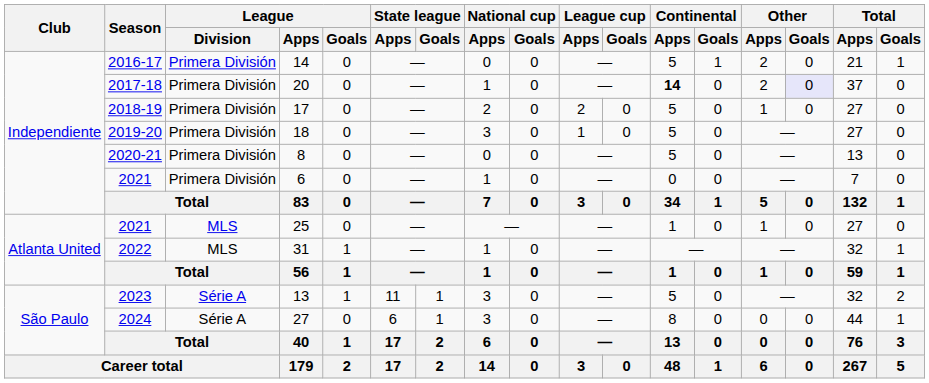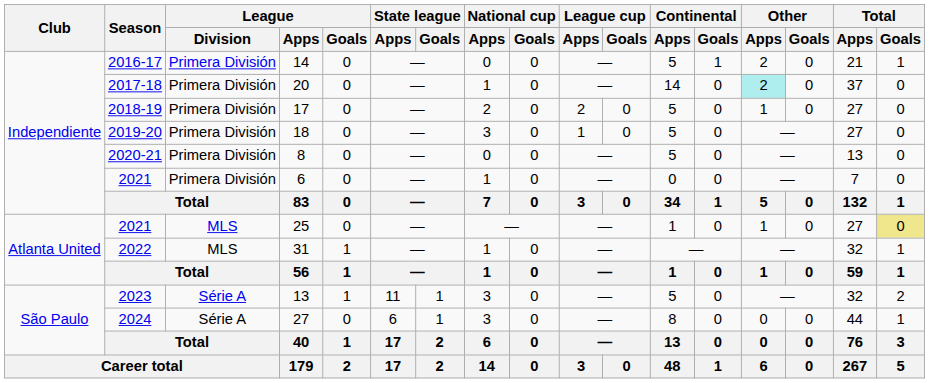(672, 86) bold -> (672, 86) normal
(764, 86) no background -> (764, 86) paleturquoise background
(809, 86) lavender background -> (809, 86) no background
(900, 226) no background -> (900, 226) khaki background
